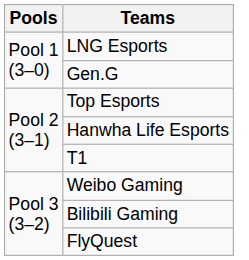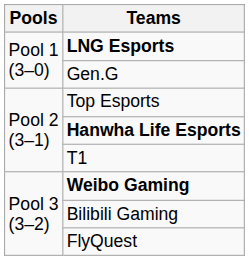(117, 46) normal -> (120, 46) bold
(148, 130) normal -> (154, 130) bold
(125, 185) normal -> (128, 185) bold
